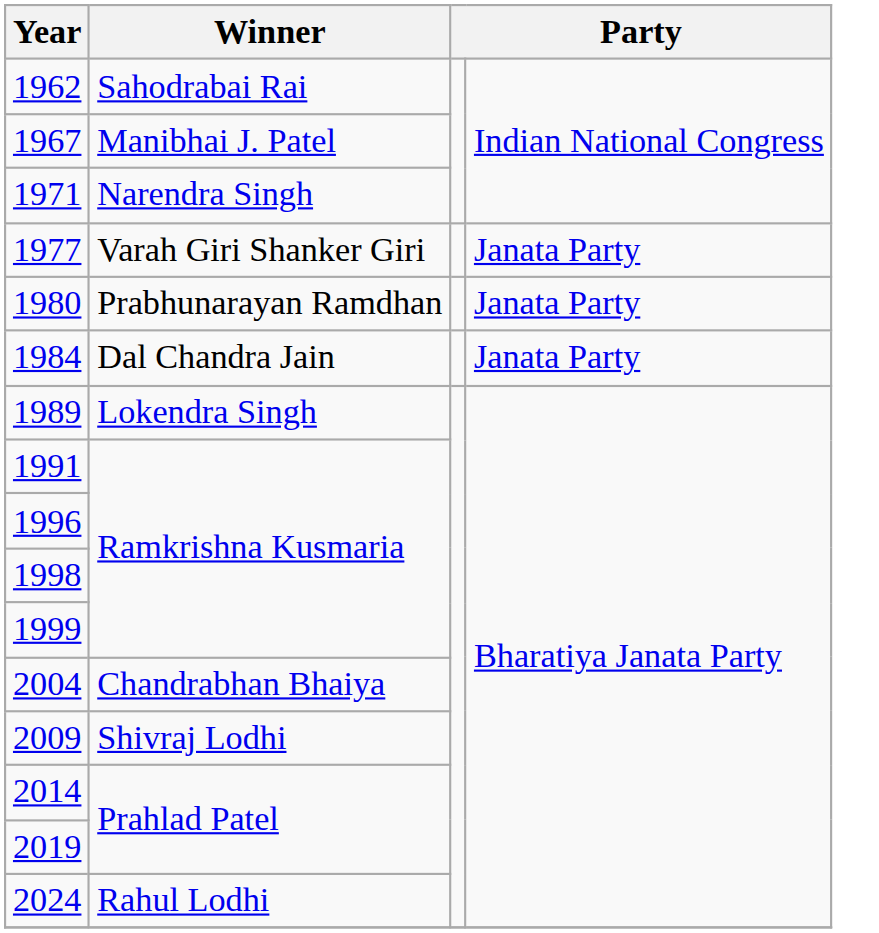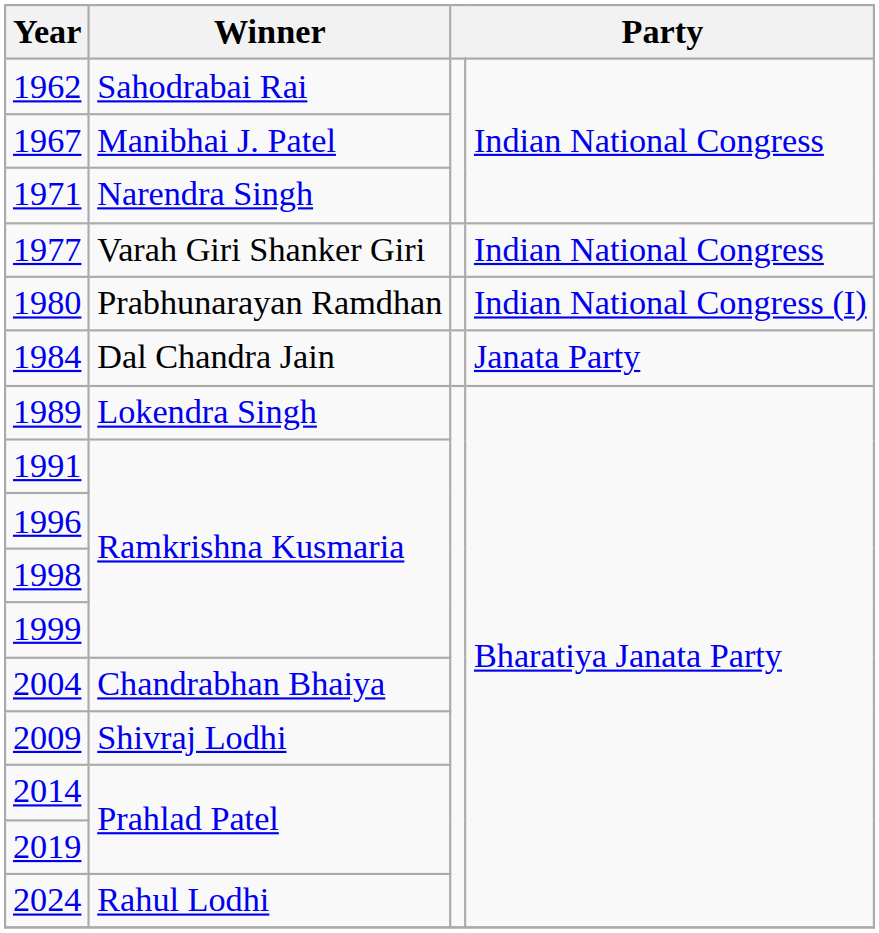(557, 248) Janata Party -> (649, 248) Indian National Congress
(557, 303) Janata Party -> (670, 303) Indian National Congress (I)
